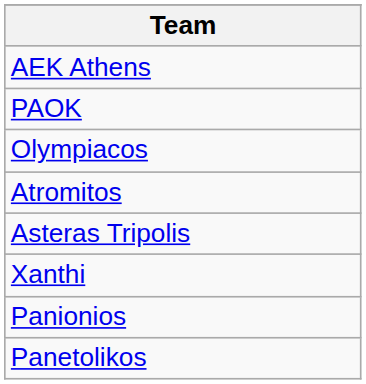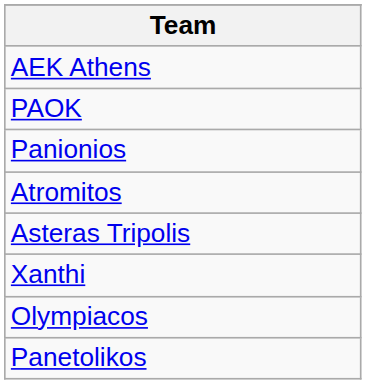(79, 150) Olympiacos -> (68, 150) Panionios
(68, 316) Panionios -> (79, 316) Olympiacos
